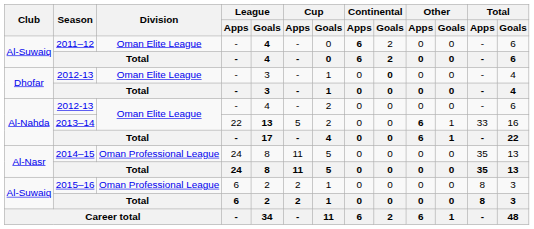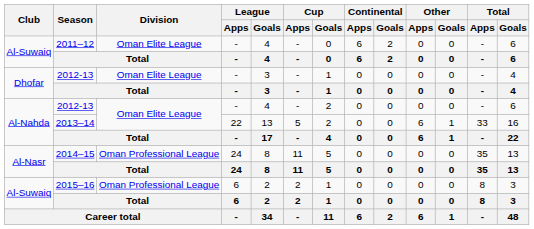(267, 43) bold -> (267, 43) normal
(359, 43) bold -> (359, 43) normal
(390, 75) bold -> (390, 75) normal
(267, 122) bold -> (267, 122) normal
(421, 122) bold -> (421, 122) normal
